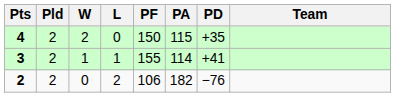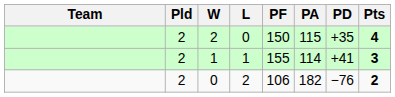columns swapped: (310, 15) <-> (21, 15)
